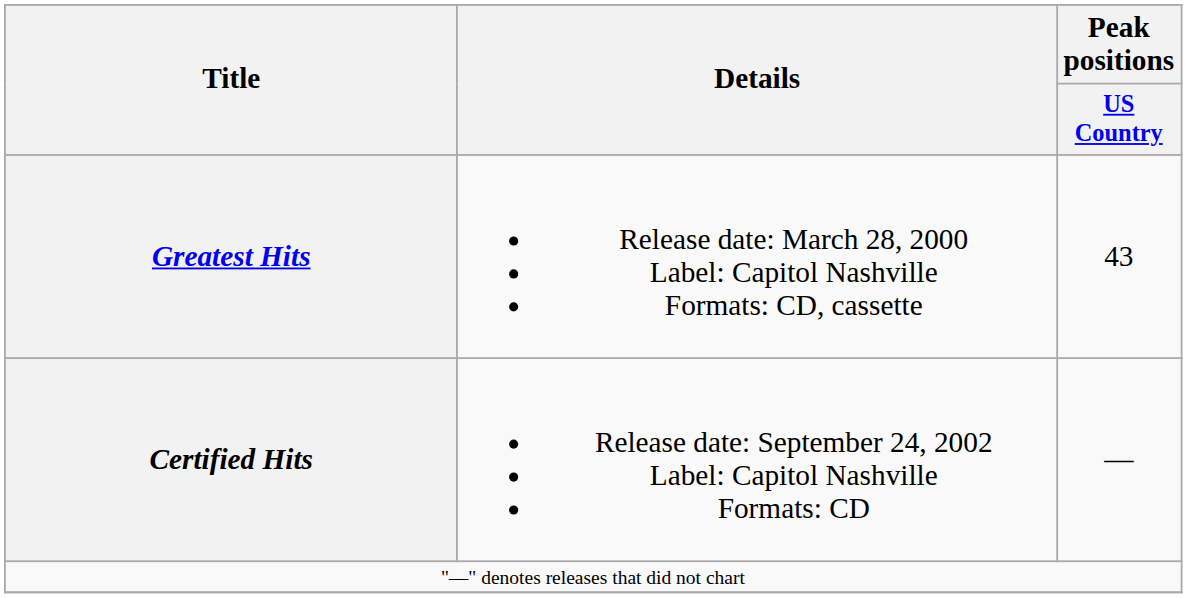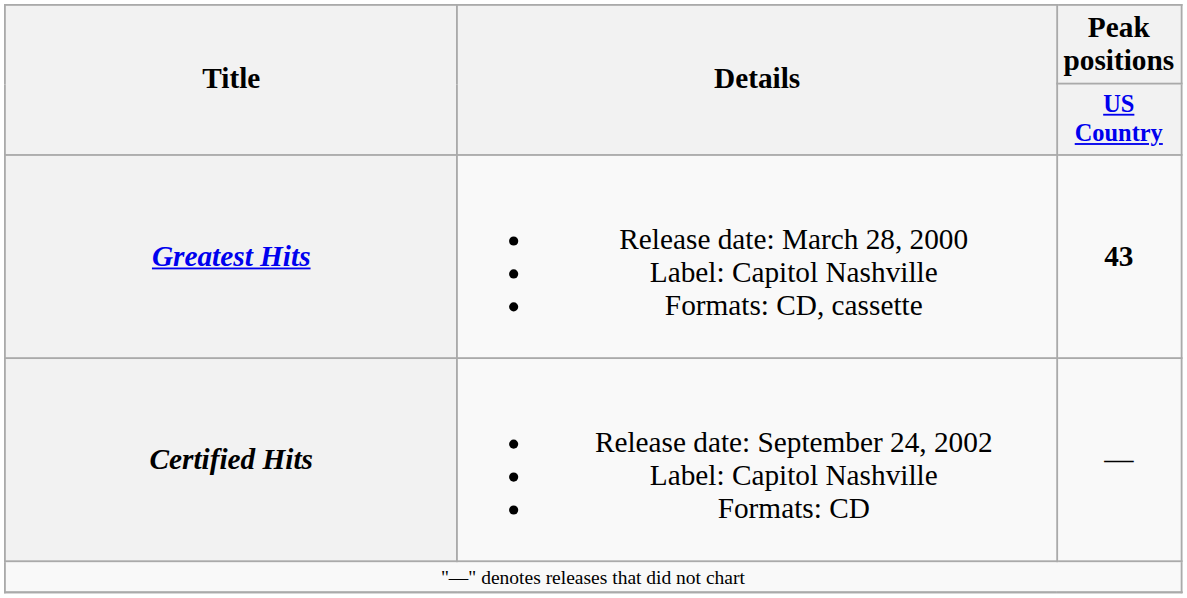(1119, 255) normal -> (1119, 255) bold
